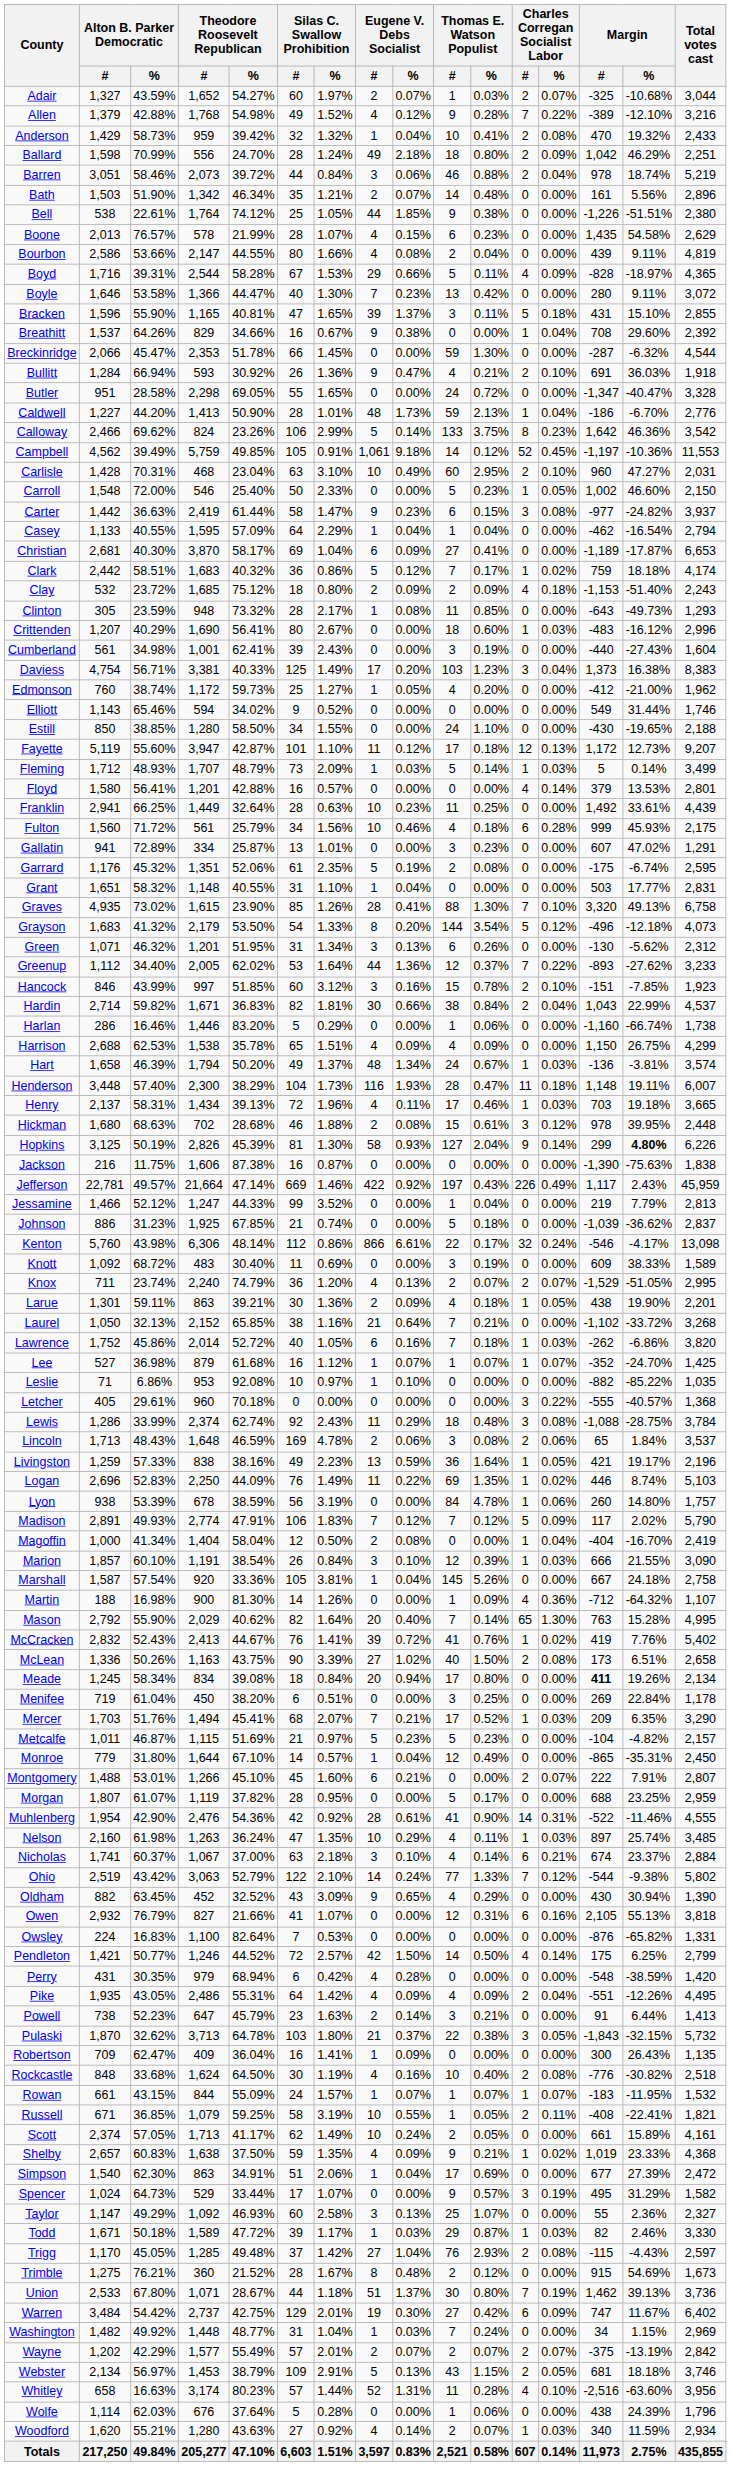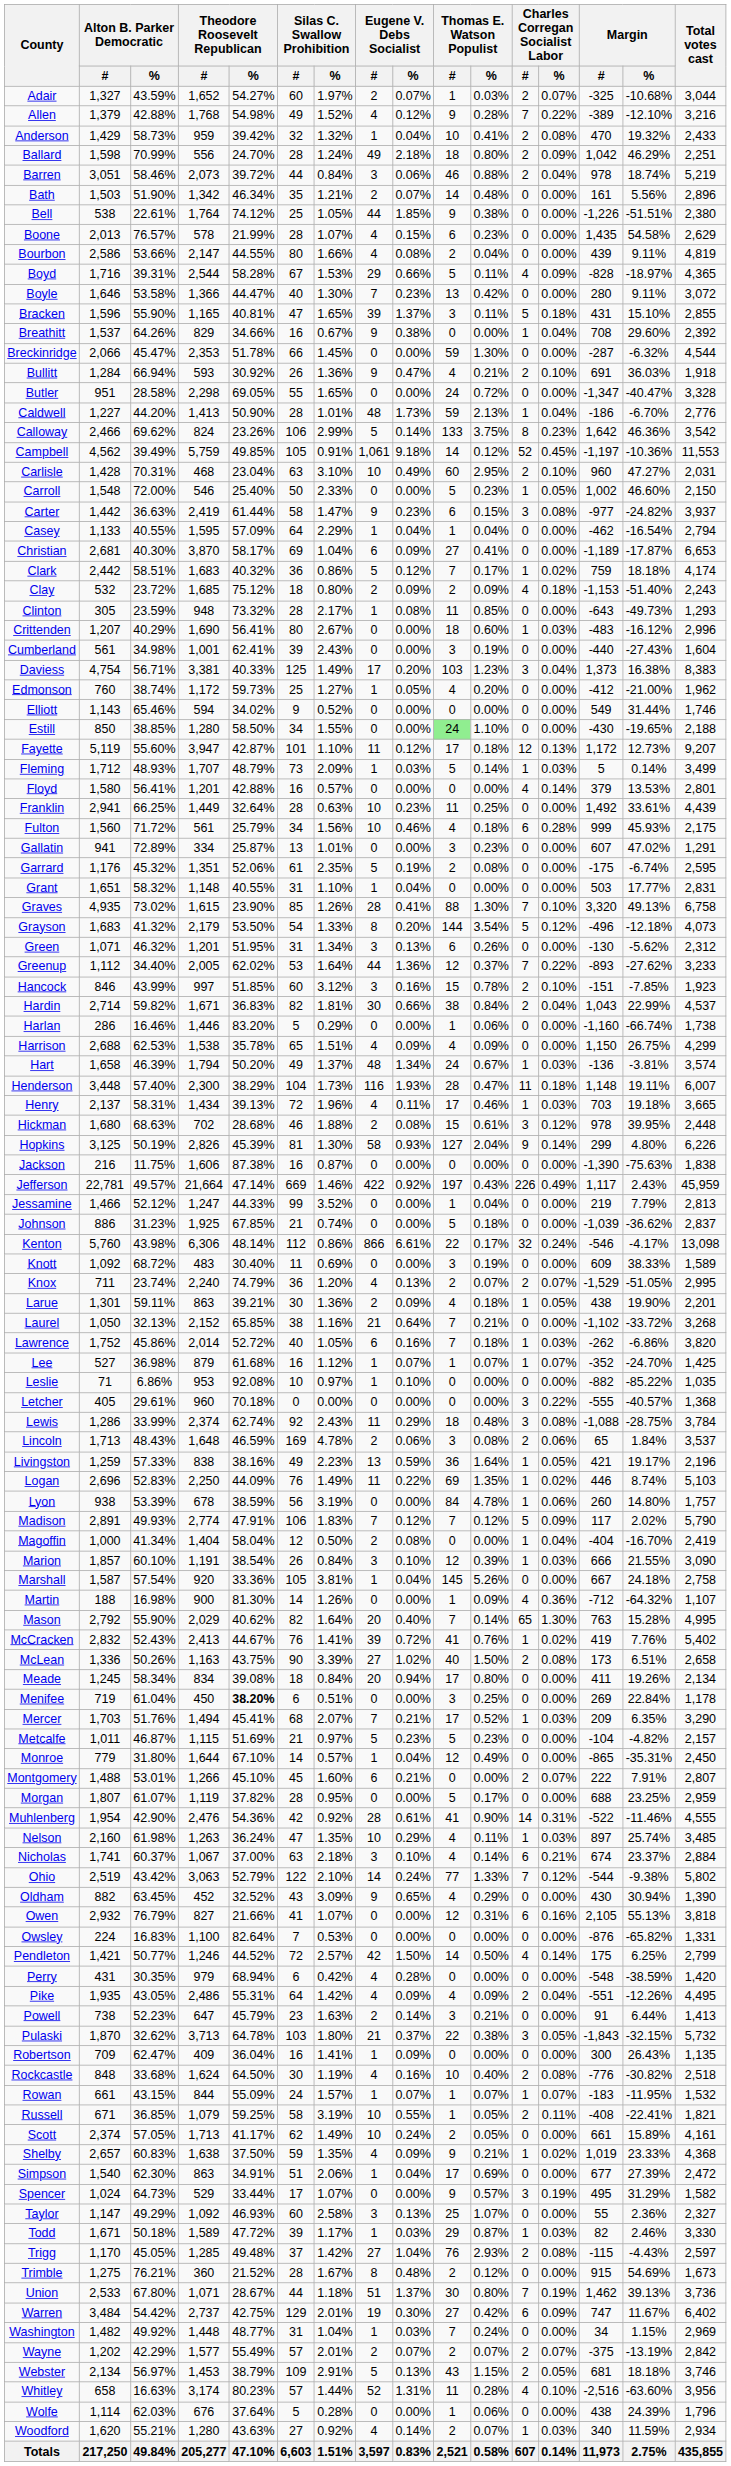(452, 729) no background -> (452, 729) lightgreen background
(649, 1145) bold -> (649, 1145) normal
(601, 1679) bold -> (601, 1679) normal
(253, 1699) normal -> (253, 1699) bold
